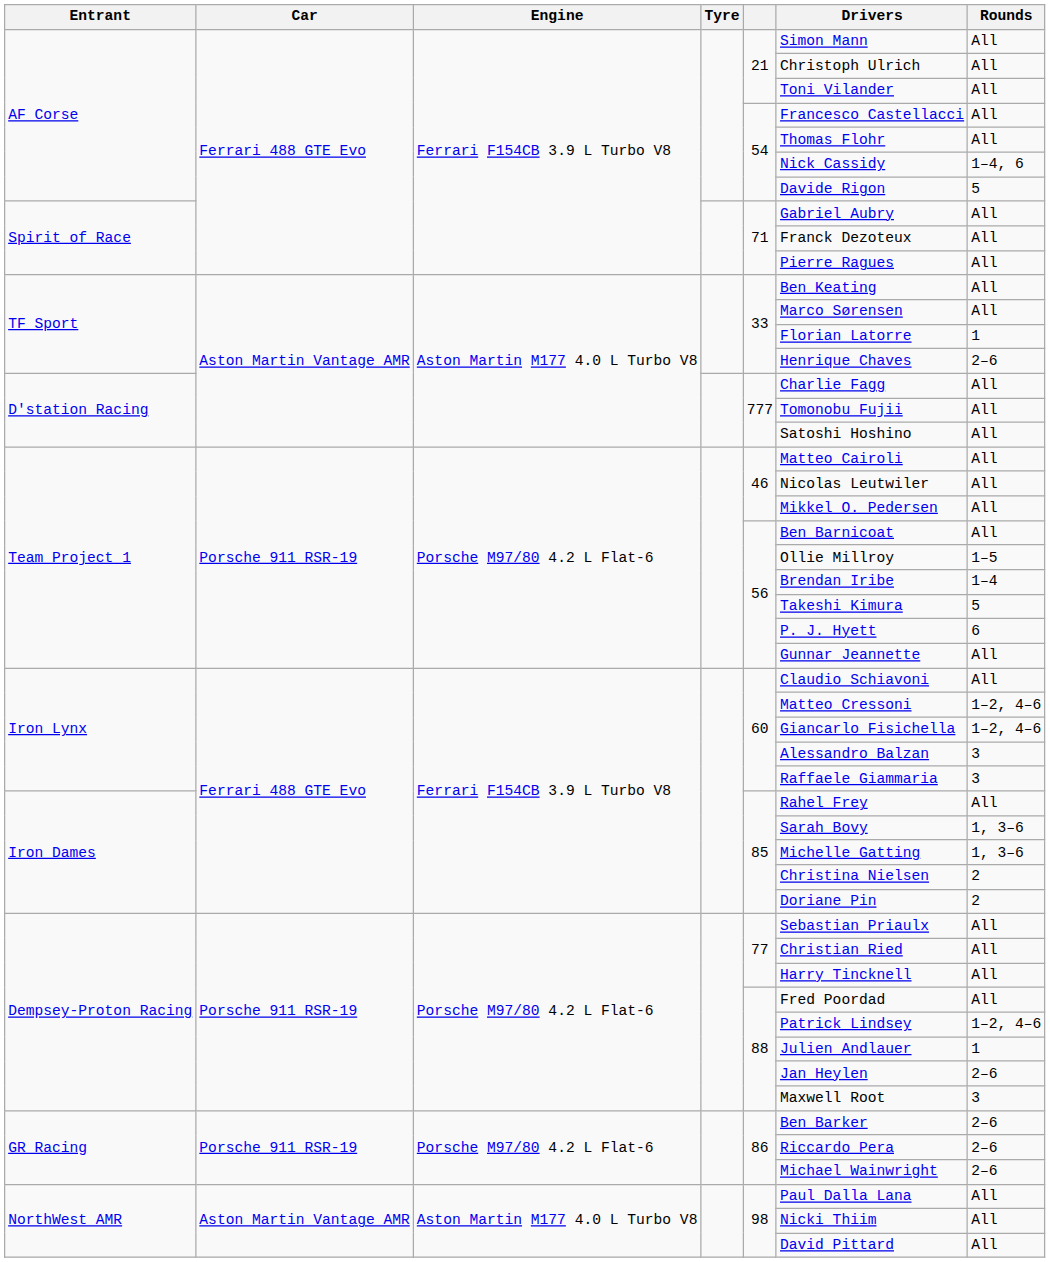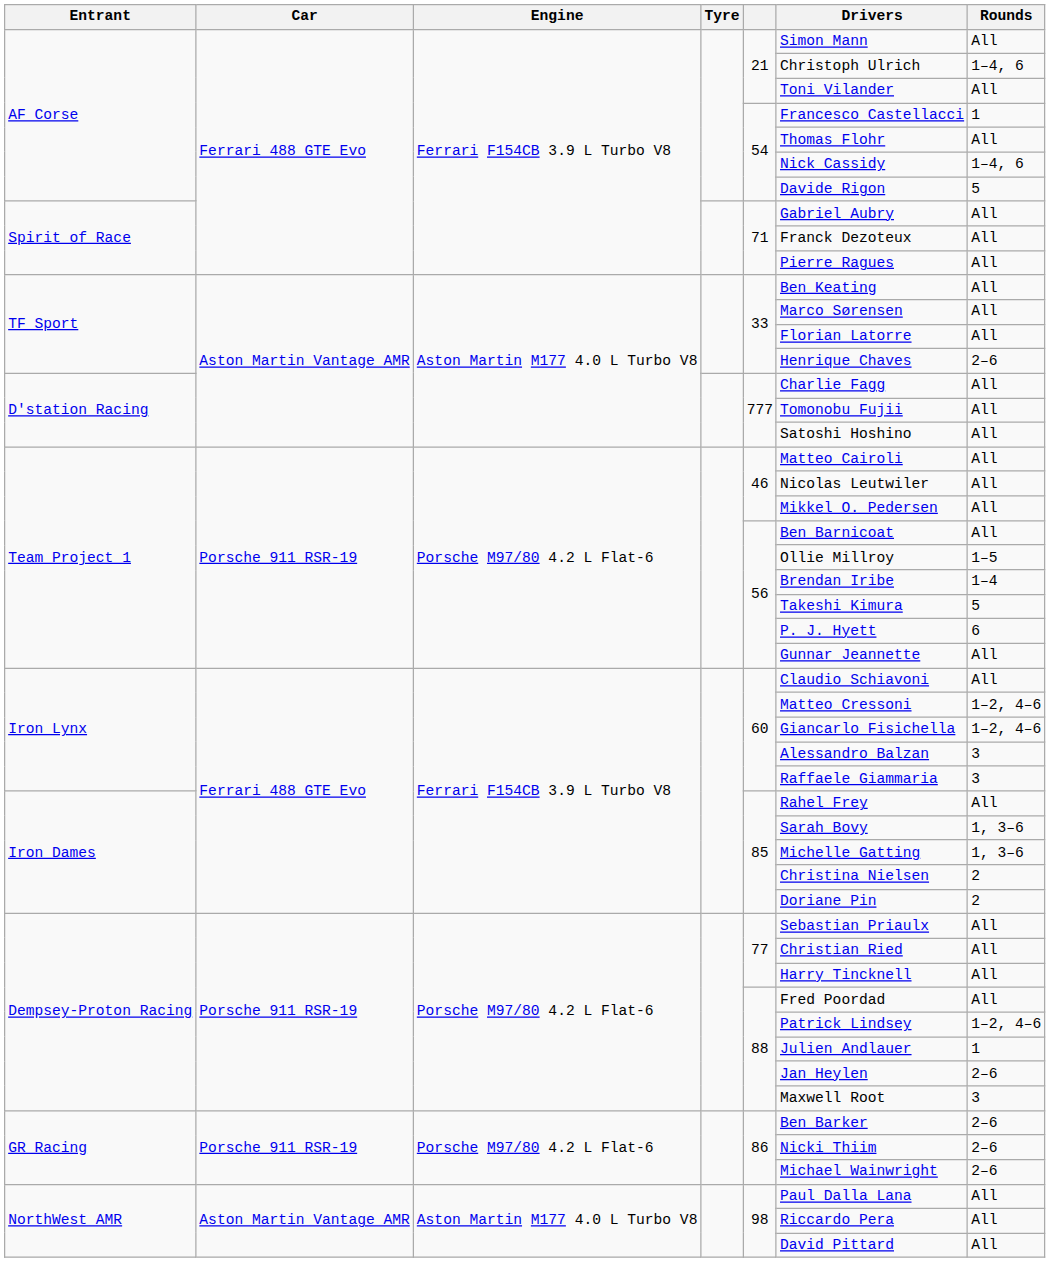(984, 66) All -> (998, 66) 1–4, 6
(984, 115) All -> (976, 115) 1
(976, 336) 1 -> (984, 336) All
(837, 1147) Riccardo Pera -> (828, 1147) Nicki Thiim
(828, 1221) Nicki Thiim -> (837, 1221) Riccardo Pera
